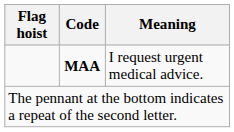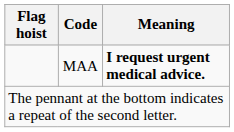(82, 65) bold -> (80, 65) normal
(156, 65) normal -> (158, 65) bold
